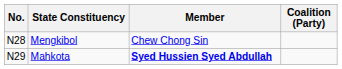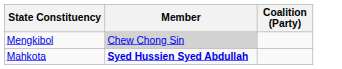- column: (16, 18)
(170, 40) no background -> (146, 40) lightgrey background
